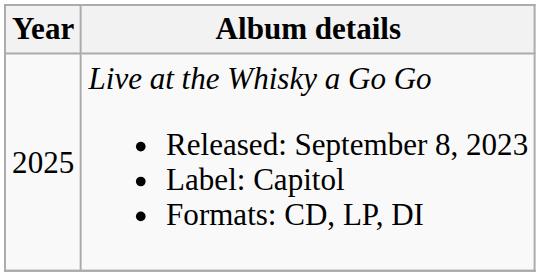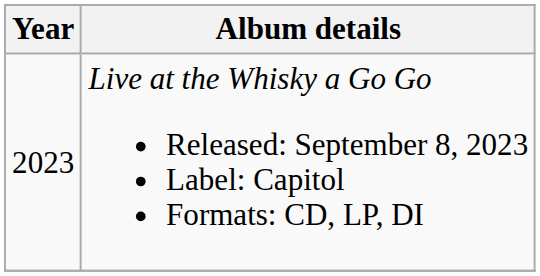(43, 161) 2025 -> (43, 161) 2023
